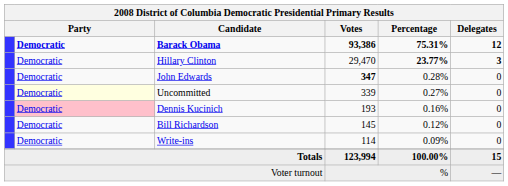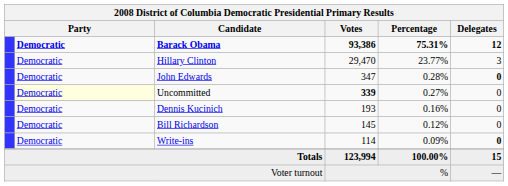(432, 60) bold -> (433, 60) normal
(499, 60) bold -> (499, 60) normal
(368, 76) bold -> (368, 76) normal
(499, 76) normal -> (499, 76) bold
(368, 92) normal -> (368, 92) bold
(40, 108) pink background -> (40, 108) no background
(499, 141) normal -> (499, 141) bold
